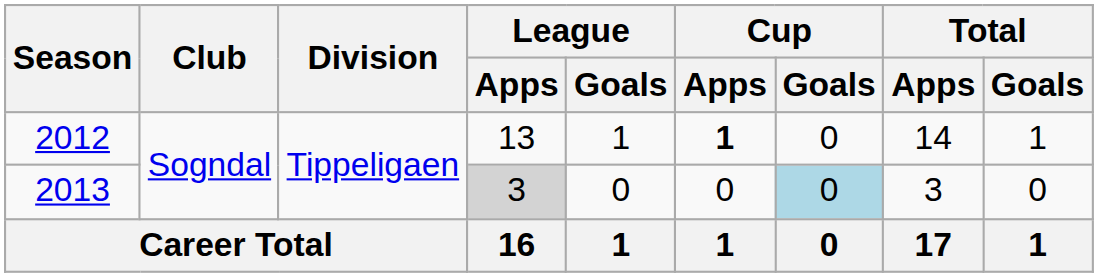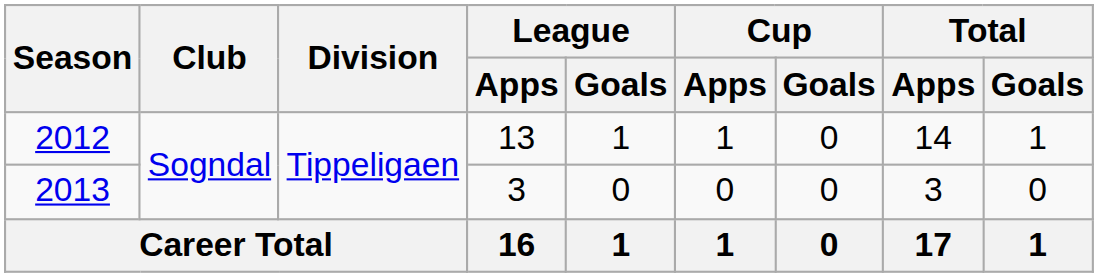(725, 137) bold -> (725, 137) normal
(517, 191) lightgrey background -> (517, 191) no background
(829, 191) lightblue background -> (829, 191) no background
